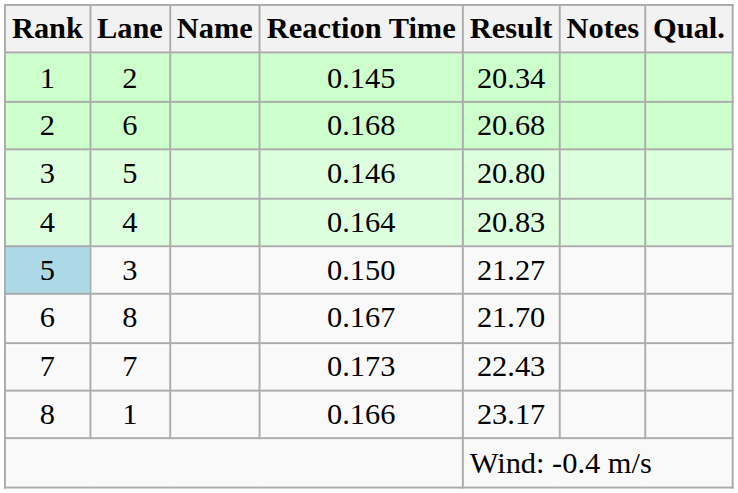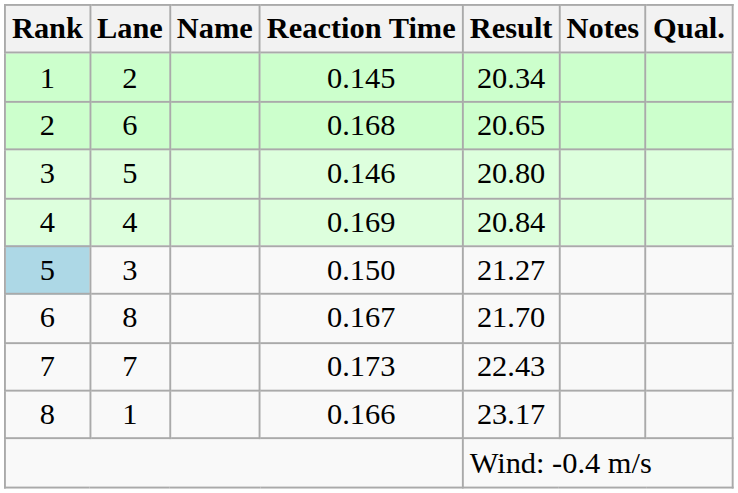(511, 125) 20.68 -> (511, 125) 20.65
(361, 221) 0.164 -> (361, 221) 0.169
(511, 221) 20.83 -> (511, 221) 20.84
